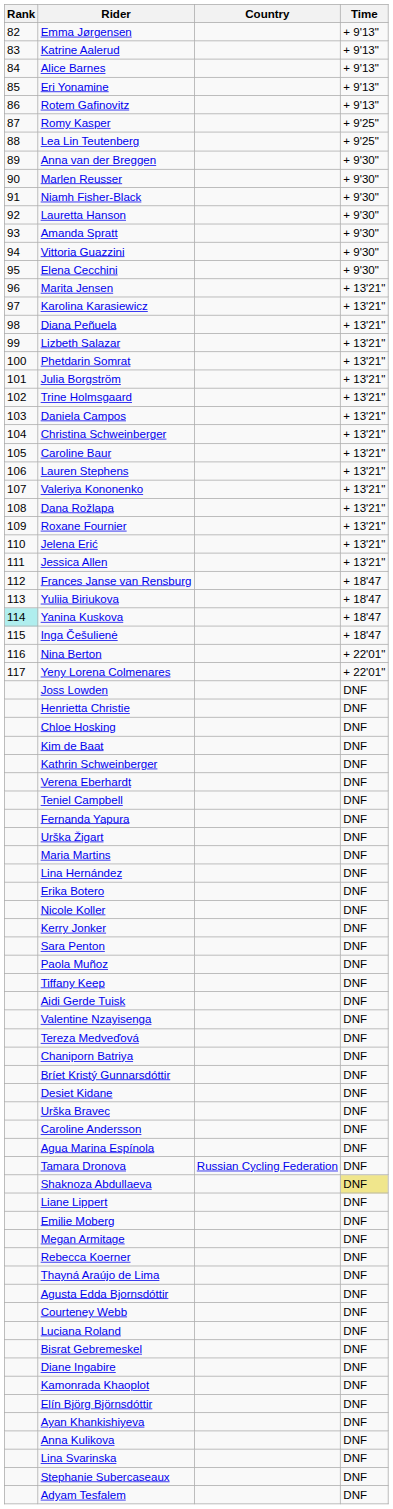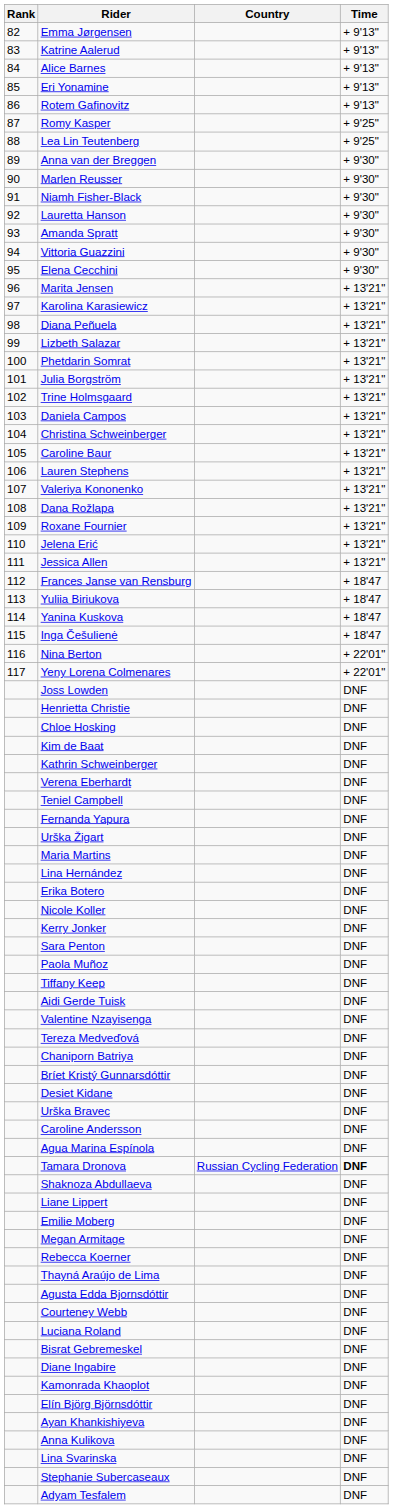(16, 617) paleturquoise background -> (16, 617) no background
(355, 1166) normal -> (355, 1166) bold
(355, 1184) khaki background -> (355, 1184) no background
